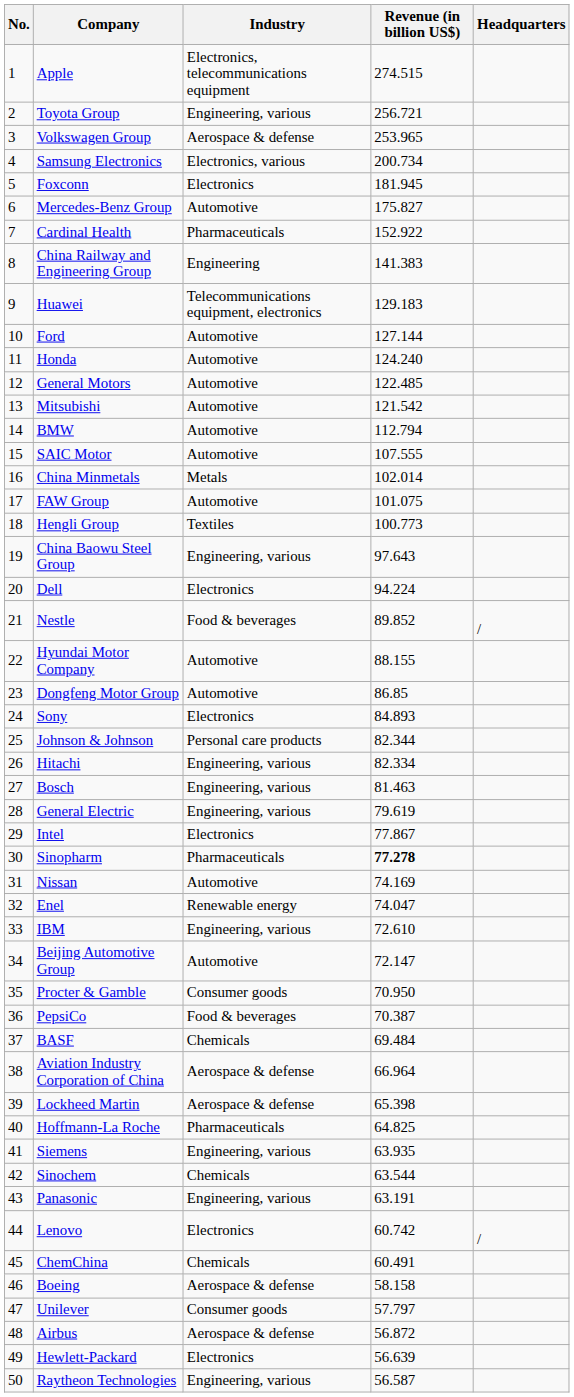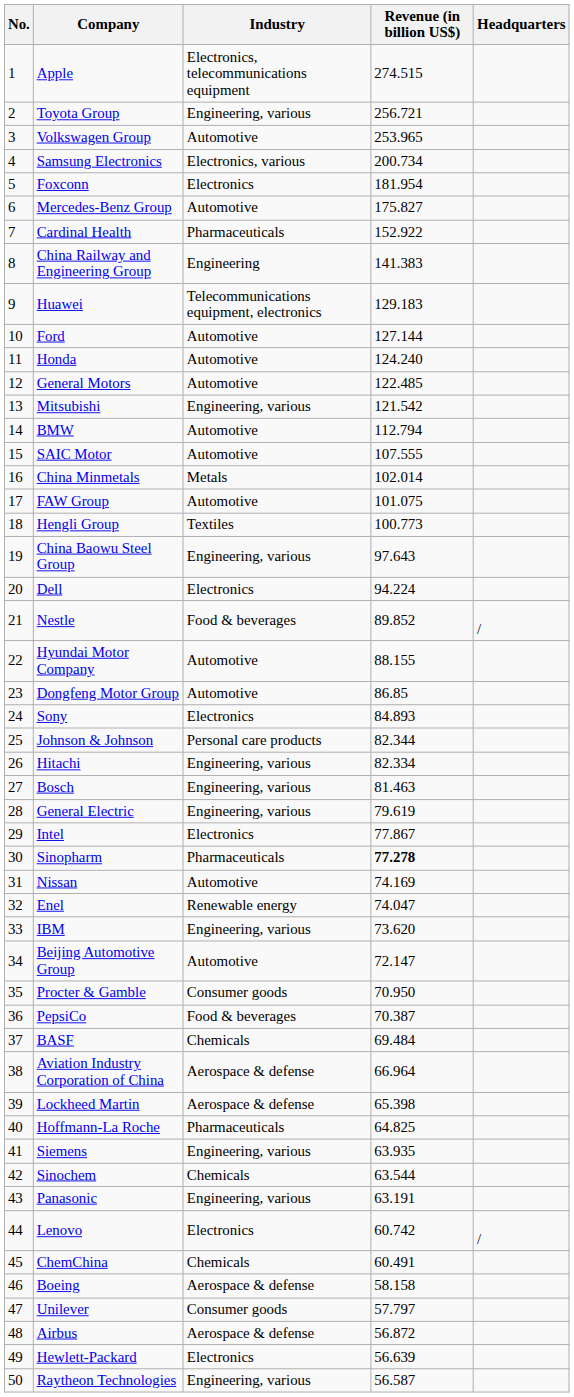(250, 137) Aerospace & defense -> (222, 137) Automotive
(399, 184) 181.945 -> (399, 184) 181.954
(222, 406) Automotive -> (249, 406) Engineering, various
(395, 928) 72.610 -> (395, 928) 73.620
